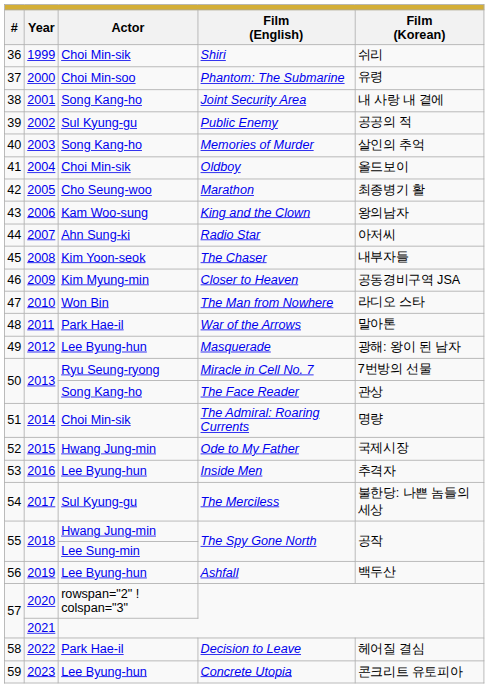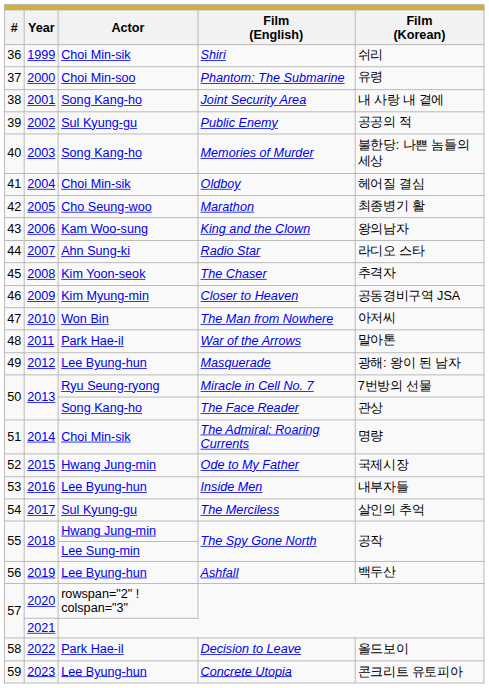(391, 145) 살인의 추억 -> (414, 153) 불한당: 나쁜 놈들의 세상
(383, 167) 올드보이 -> (391, 184) 헤어질 결심
(377, 234) 아저씨 -> (391, 251) 라디오 스타
(383, 257) 내부자들 -> (377, 273) 추격자
(391, 301) 라디오 스타 -> (377, 318) 아저씨
(377, 470) 추격자 -> (383, 487) 내부자들
(414, 501) 불한당: 나쁜 놈들의 세상 -> (391, 509) 살인의 추억
(391, 648) 헤어질 결심 -> (383, 648) 올드보이
